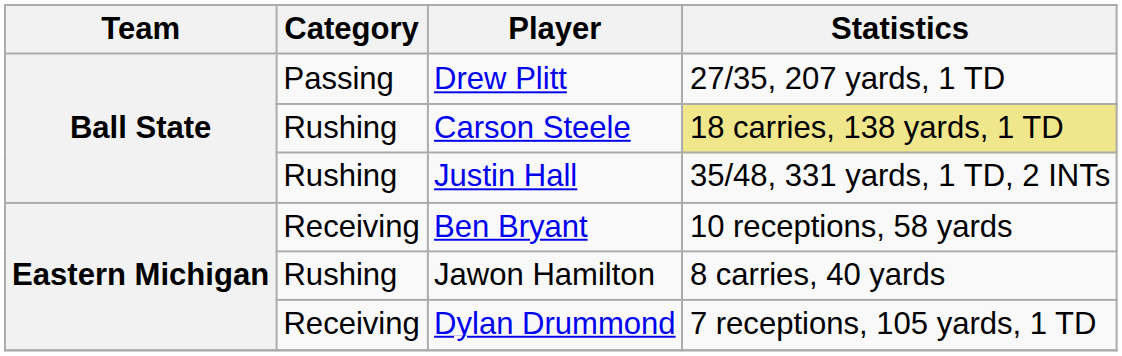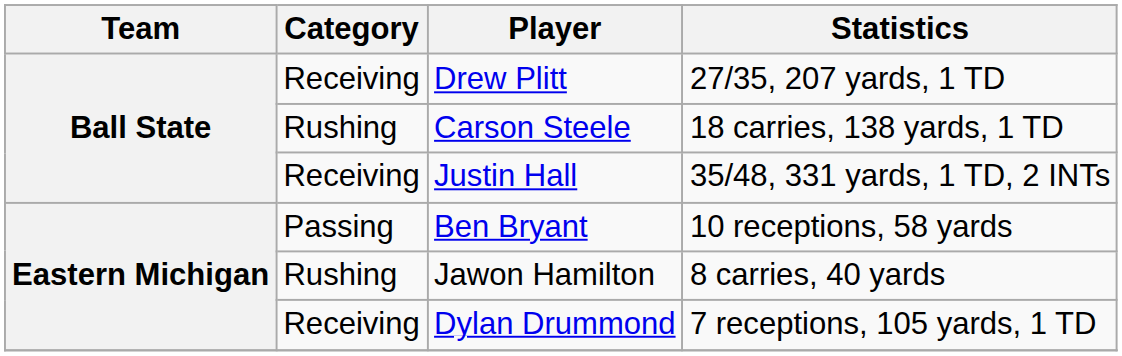(339, 78) Passing -> (352, 78) Receiving
(877, 127) khaki background -> (877, 127) no background
(340, 176) Rushing -> (352, 176) Receiving
(352, 226) Receiving -> (339, 226) Passing
